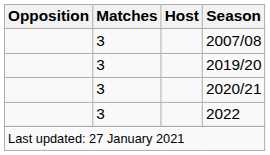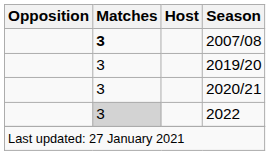(100, 41) normal -> (100, 41) bold
(100, 114) no background -> (100, 114) lightgrey background
